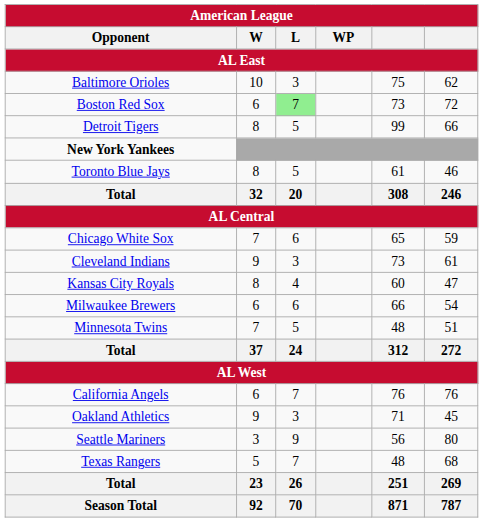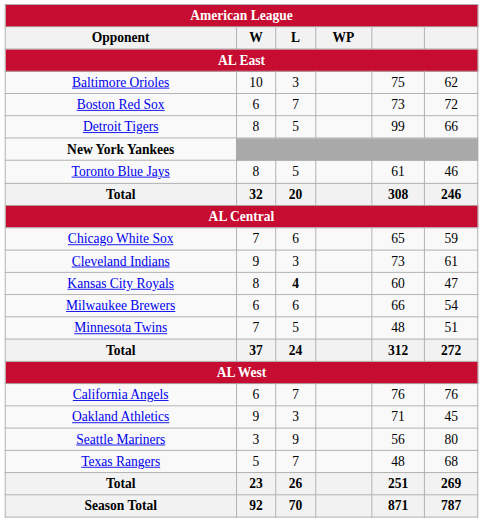(296, 105) lightgreen background -> (296, 105) no background
(296, 283) normal -> (296, 283) bold
